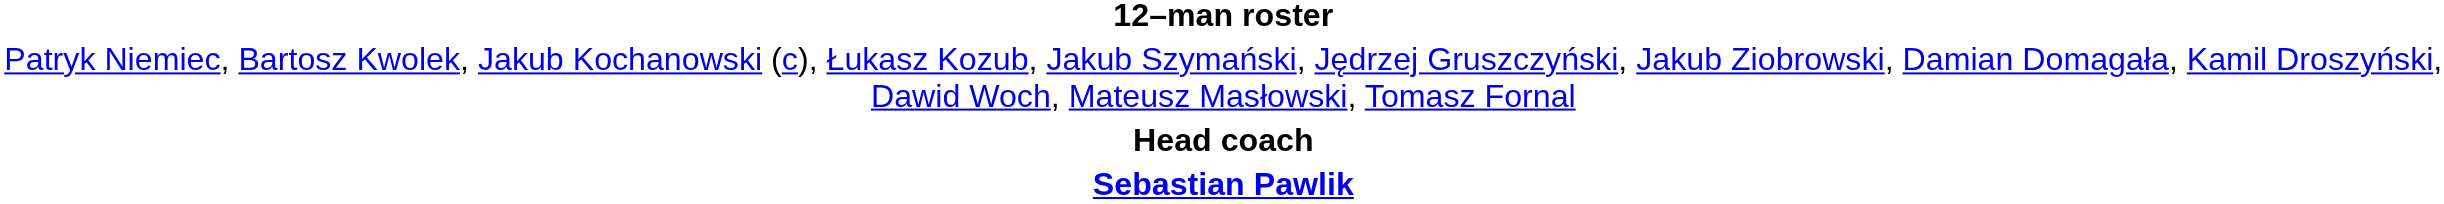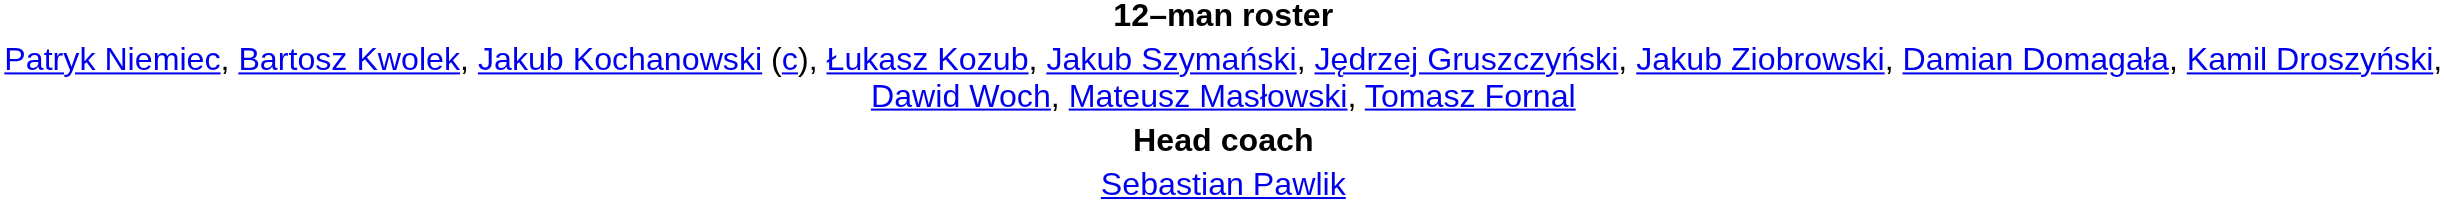(1223, 184) bold -> (1223, 184) normal
